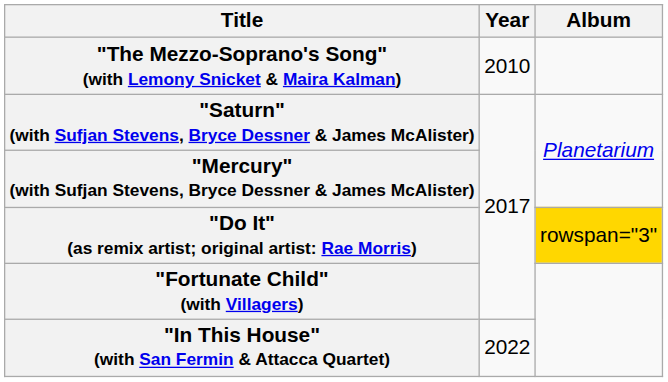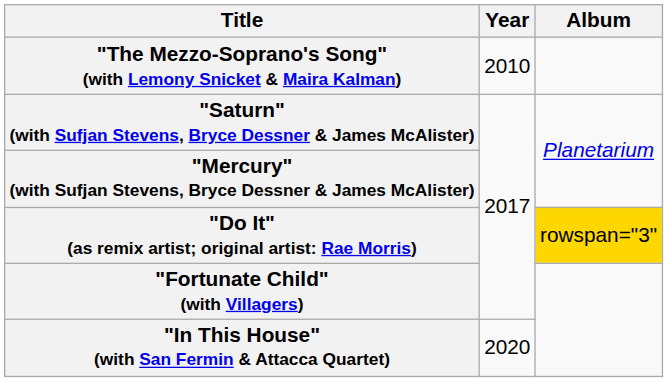(507, 347) 2022 -> (507, 347) 2020
